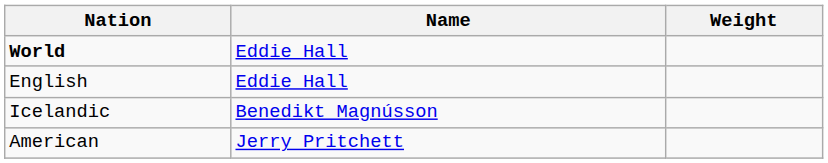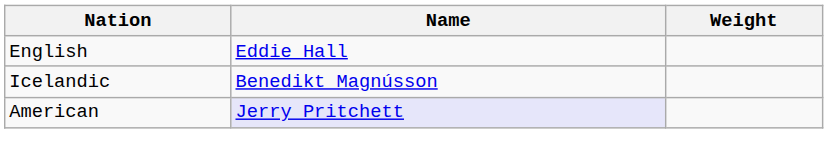- row: (37, 51)
(320, 143) no background -> (320, 112) lavender background
